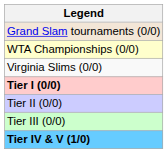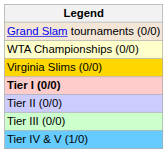(55, 67) no background -> (55, 67) gold background
(49, 139) bold -> (47, 139) normal
